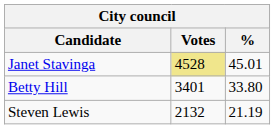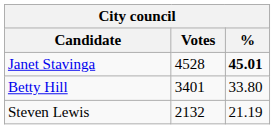(190, 64) khaki background -> (190, 64) no background
(246, 64) normal -> (246, 64) bold
